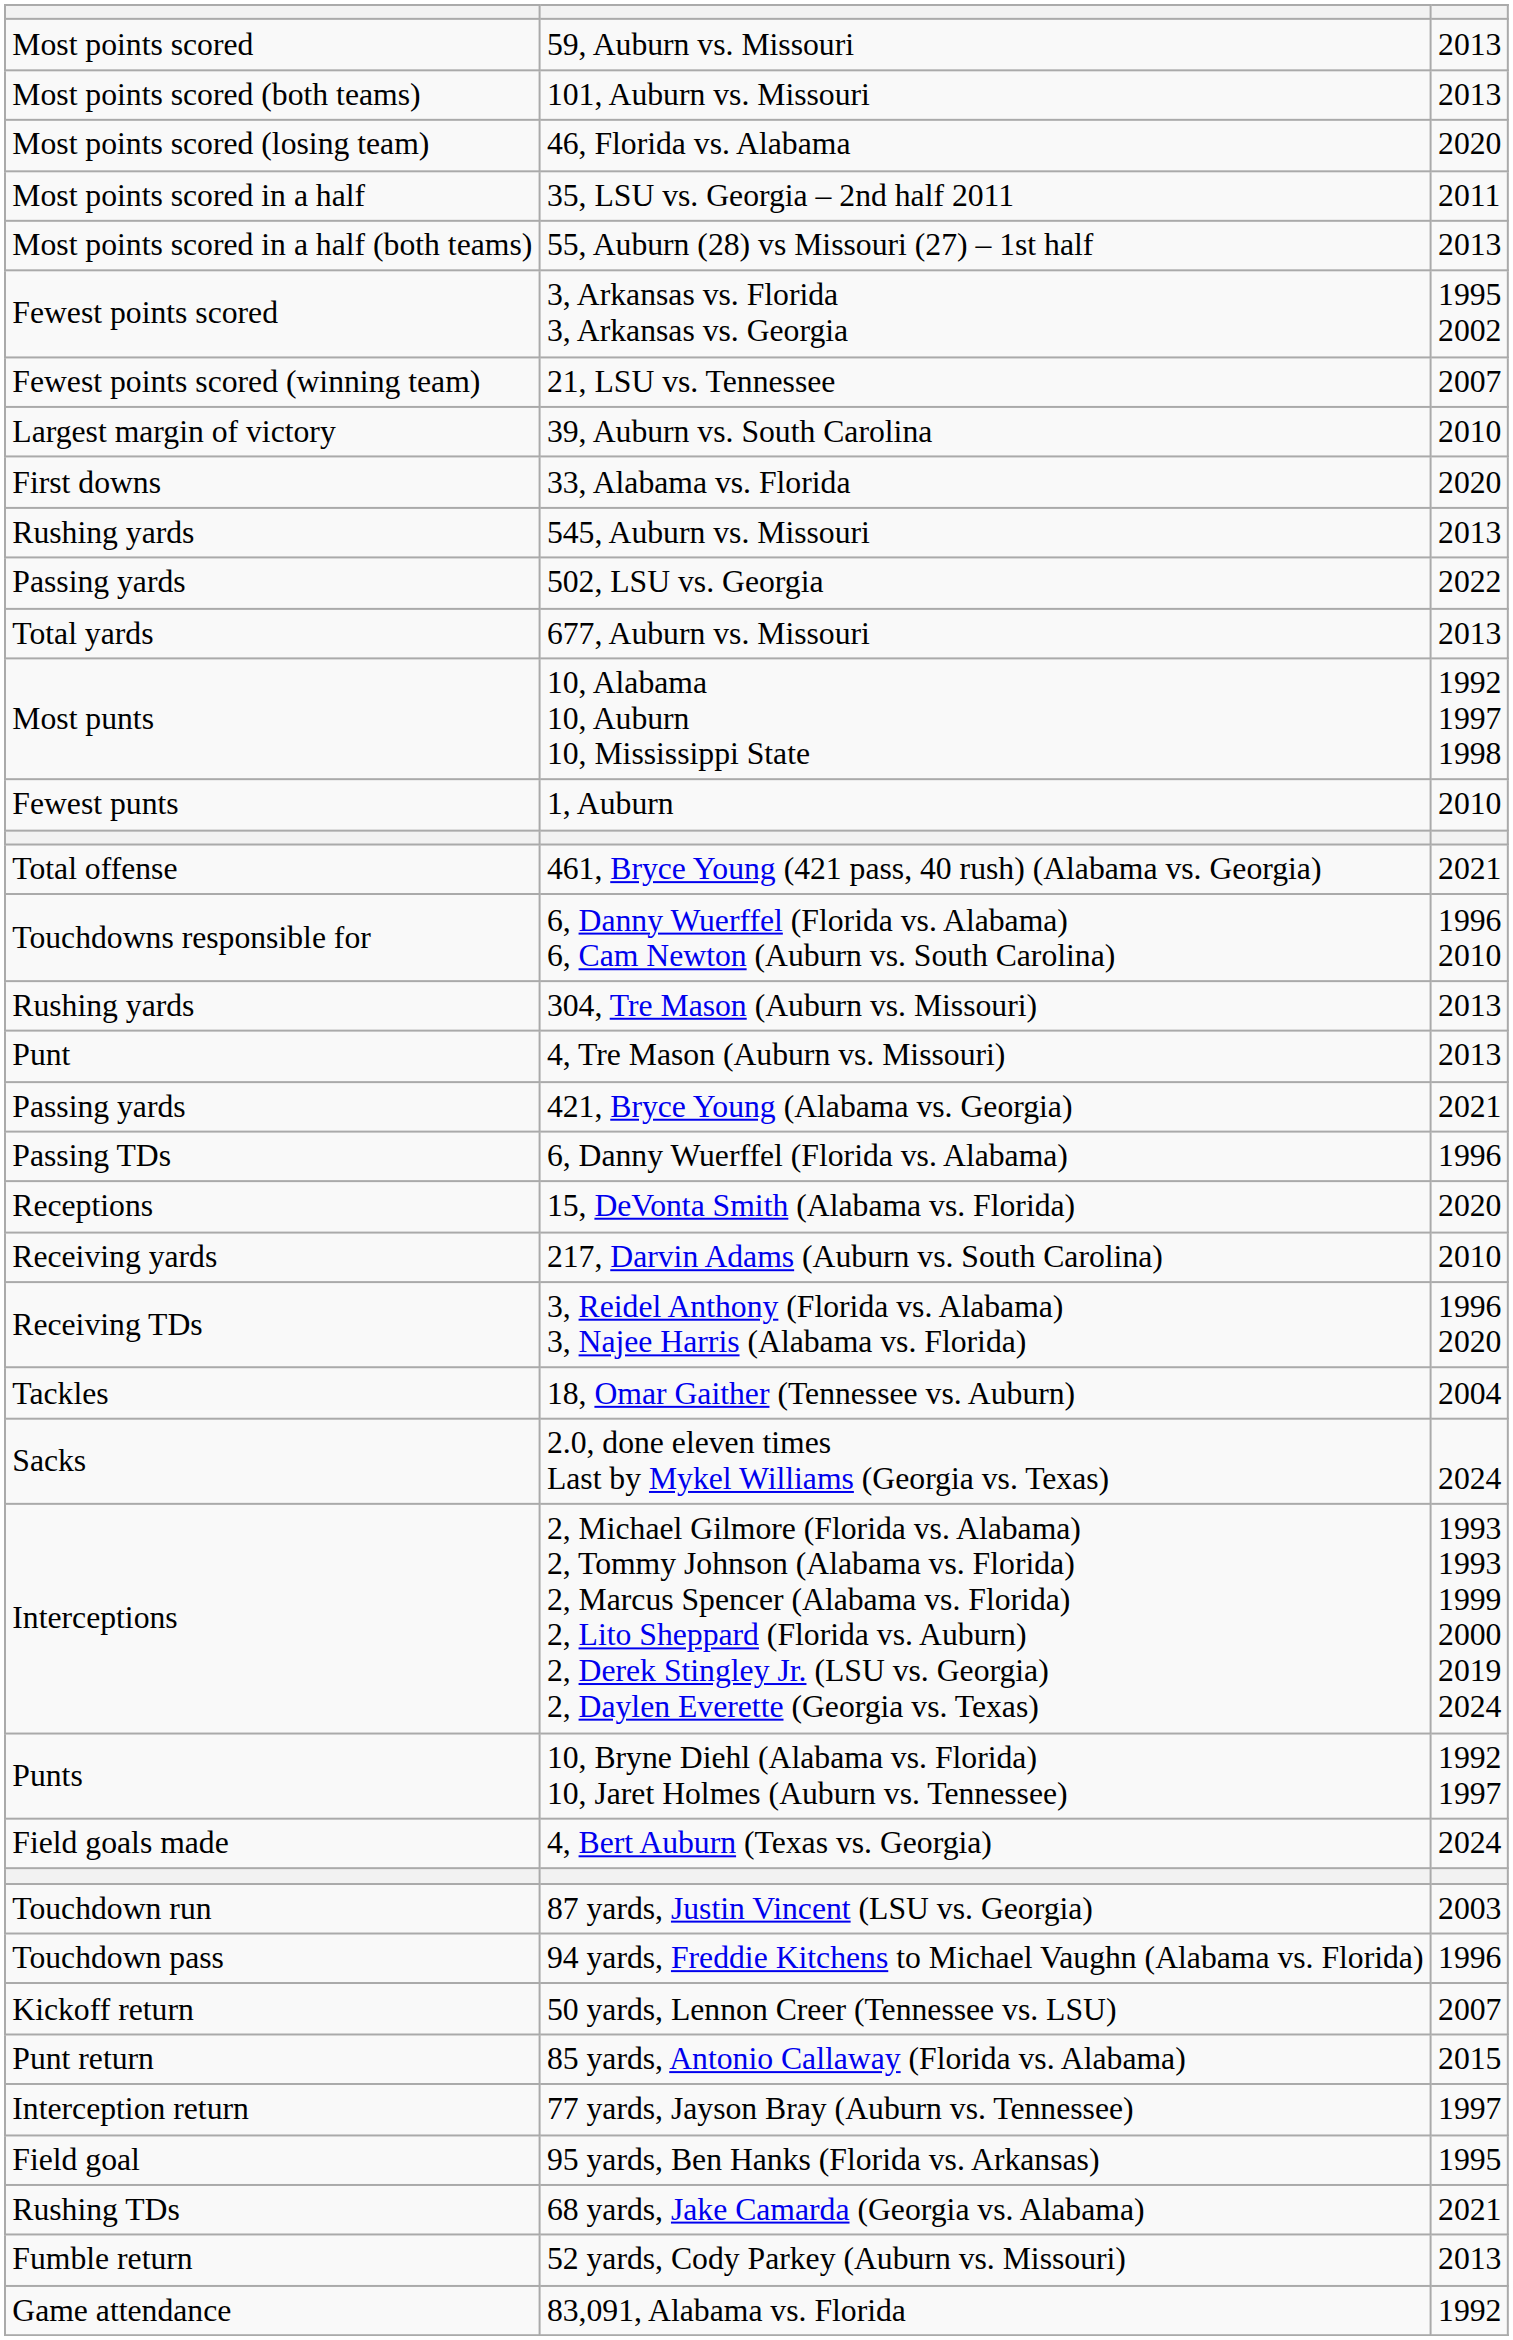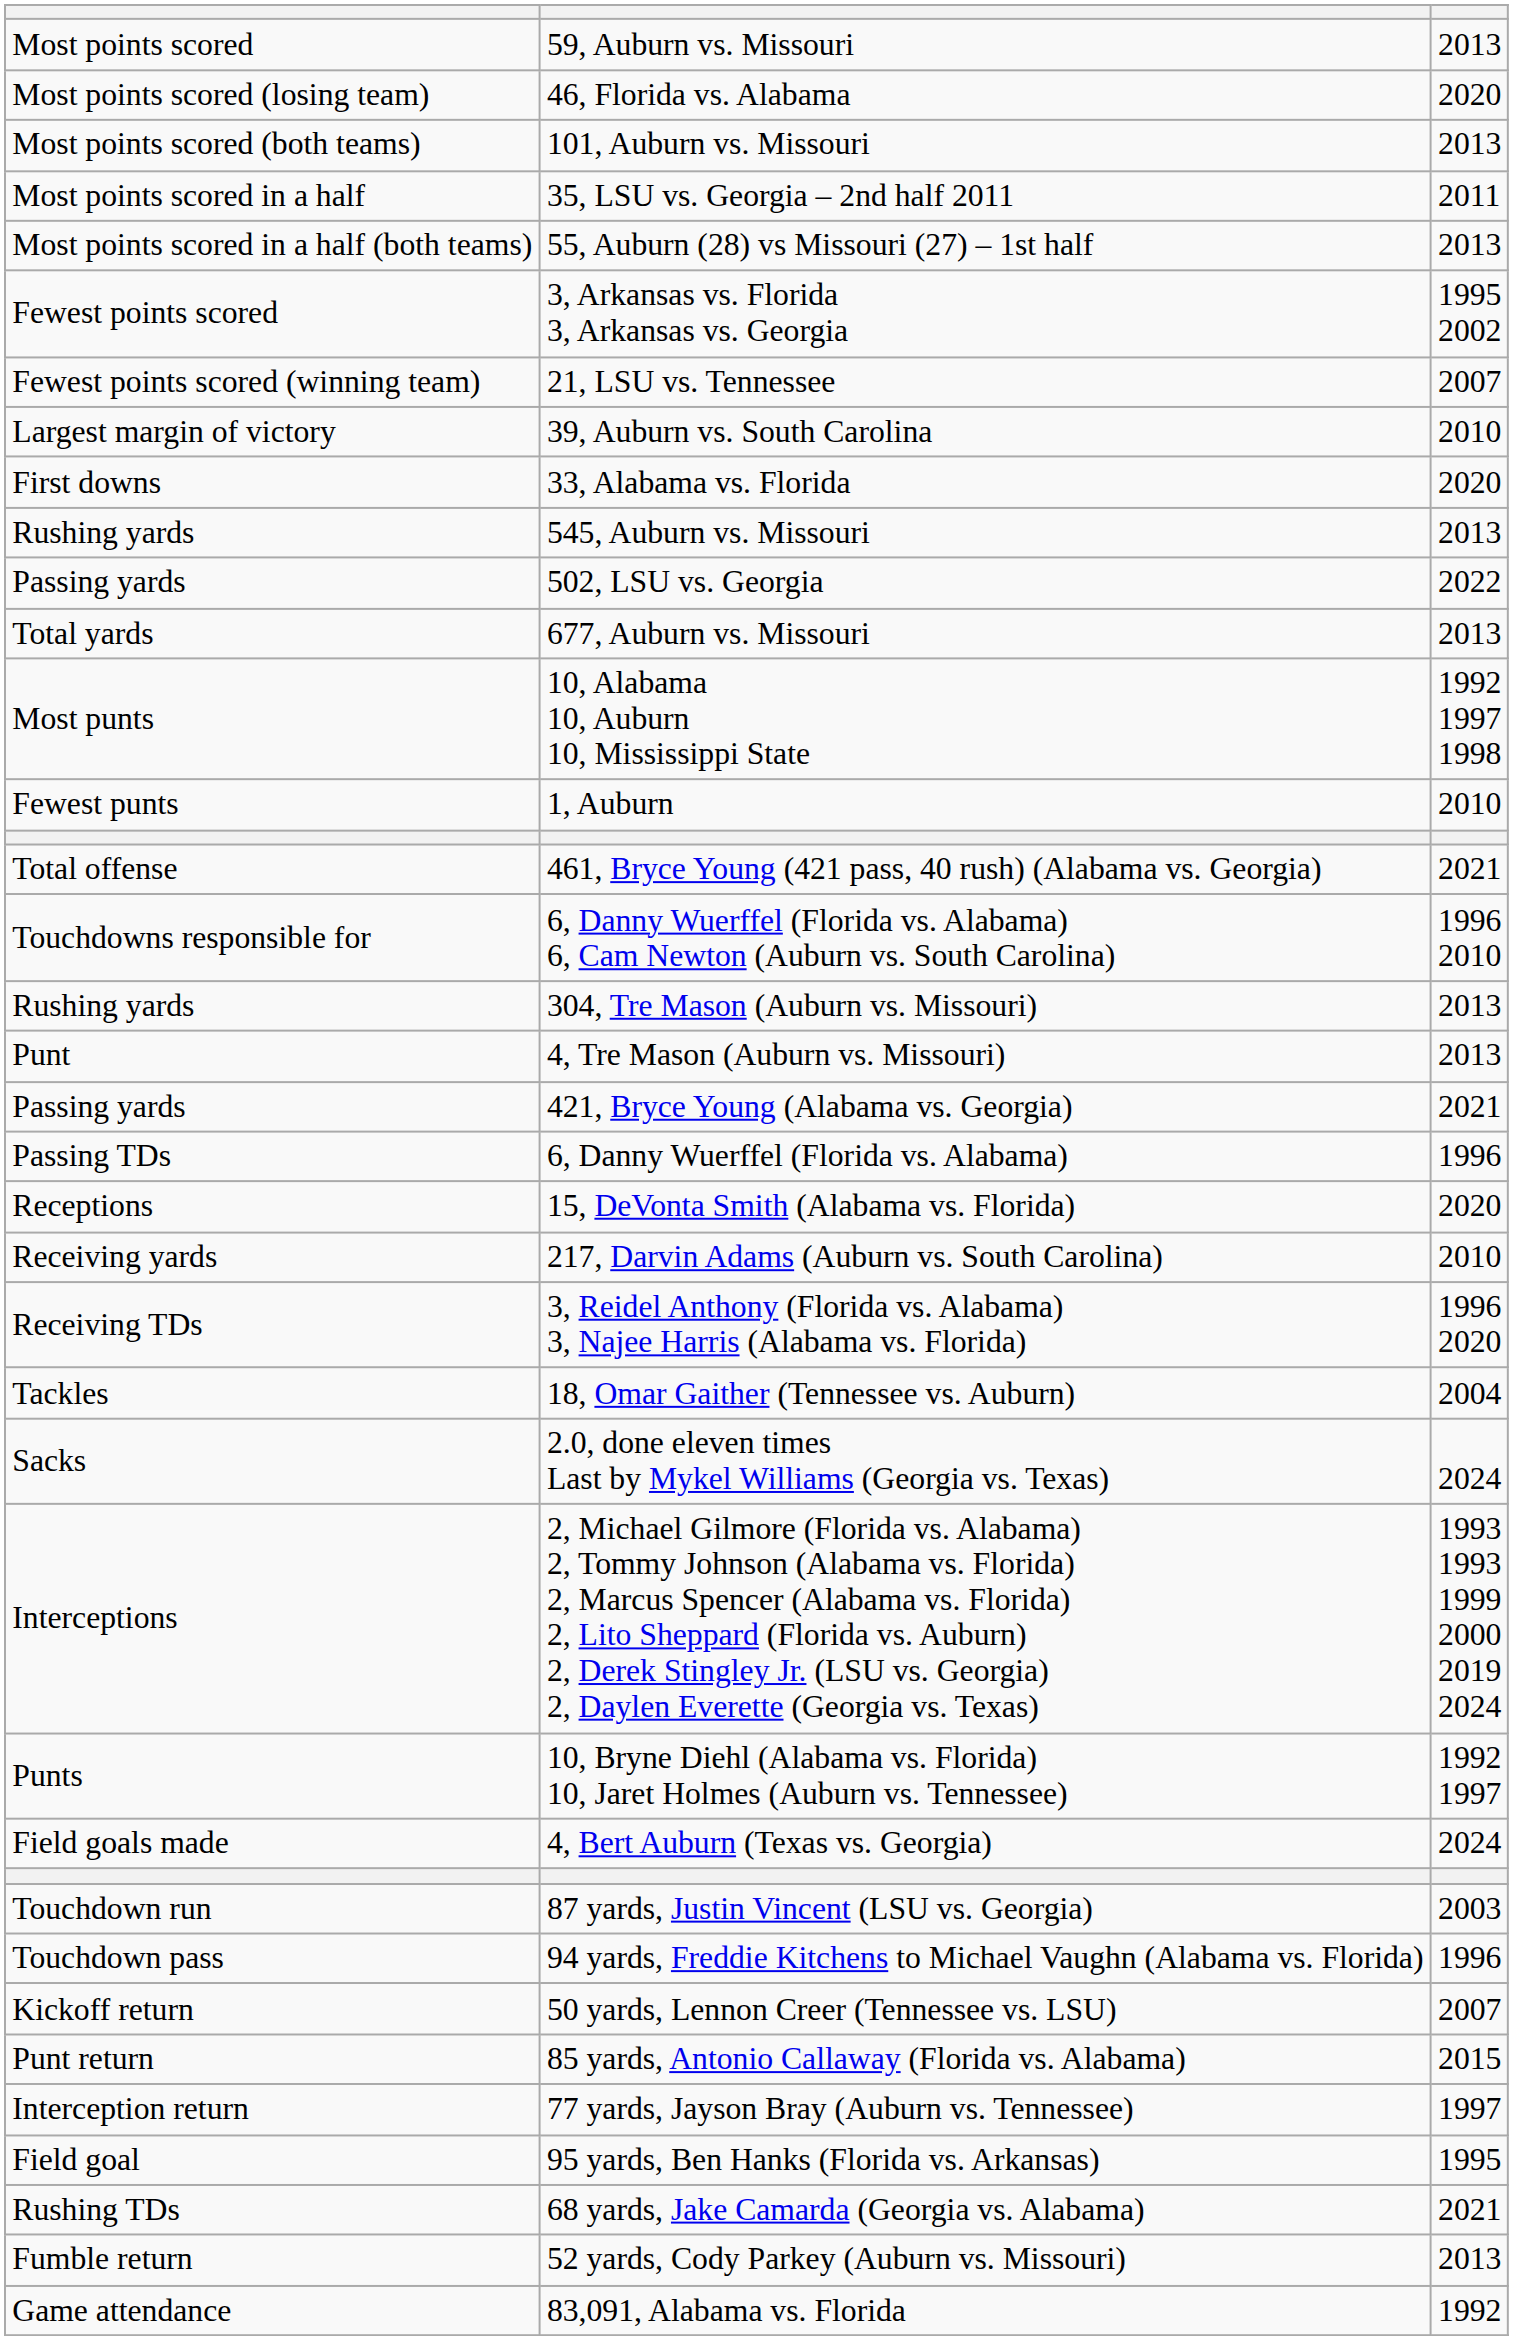rows swapped: (699, 144) <-> (708, 94)
